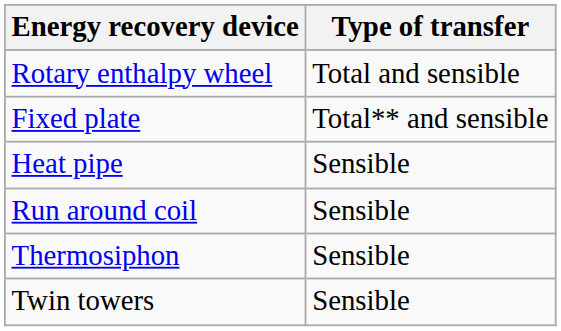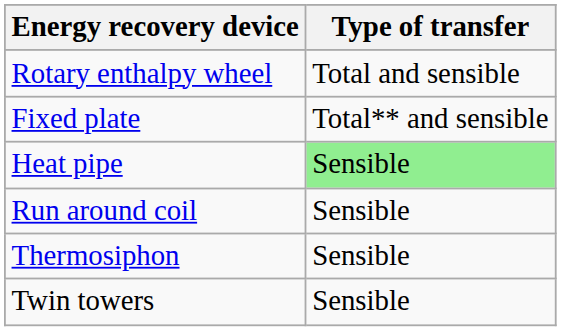(361, 164) no background -> (361, 164) lightgreen background
